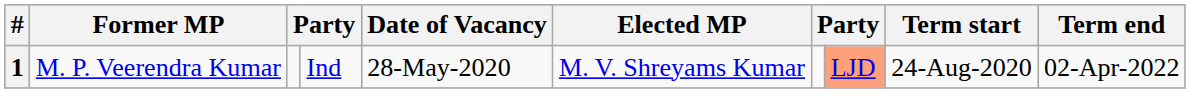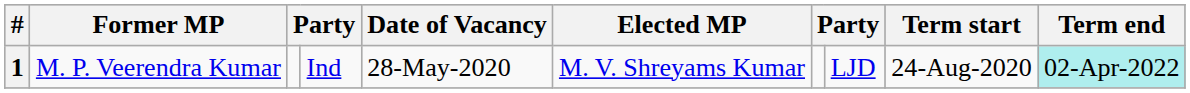(853, 66) lightsalmon background -> (853, 66) no background
(1112, 66) no background -> (1112, 66) paleturquoise background
